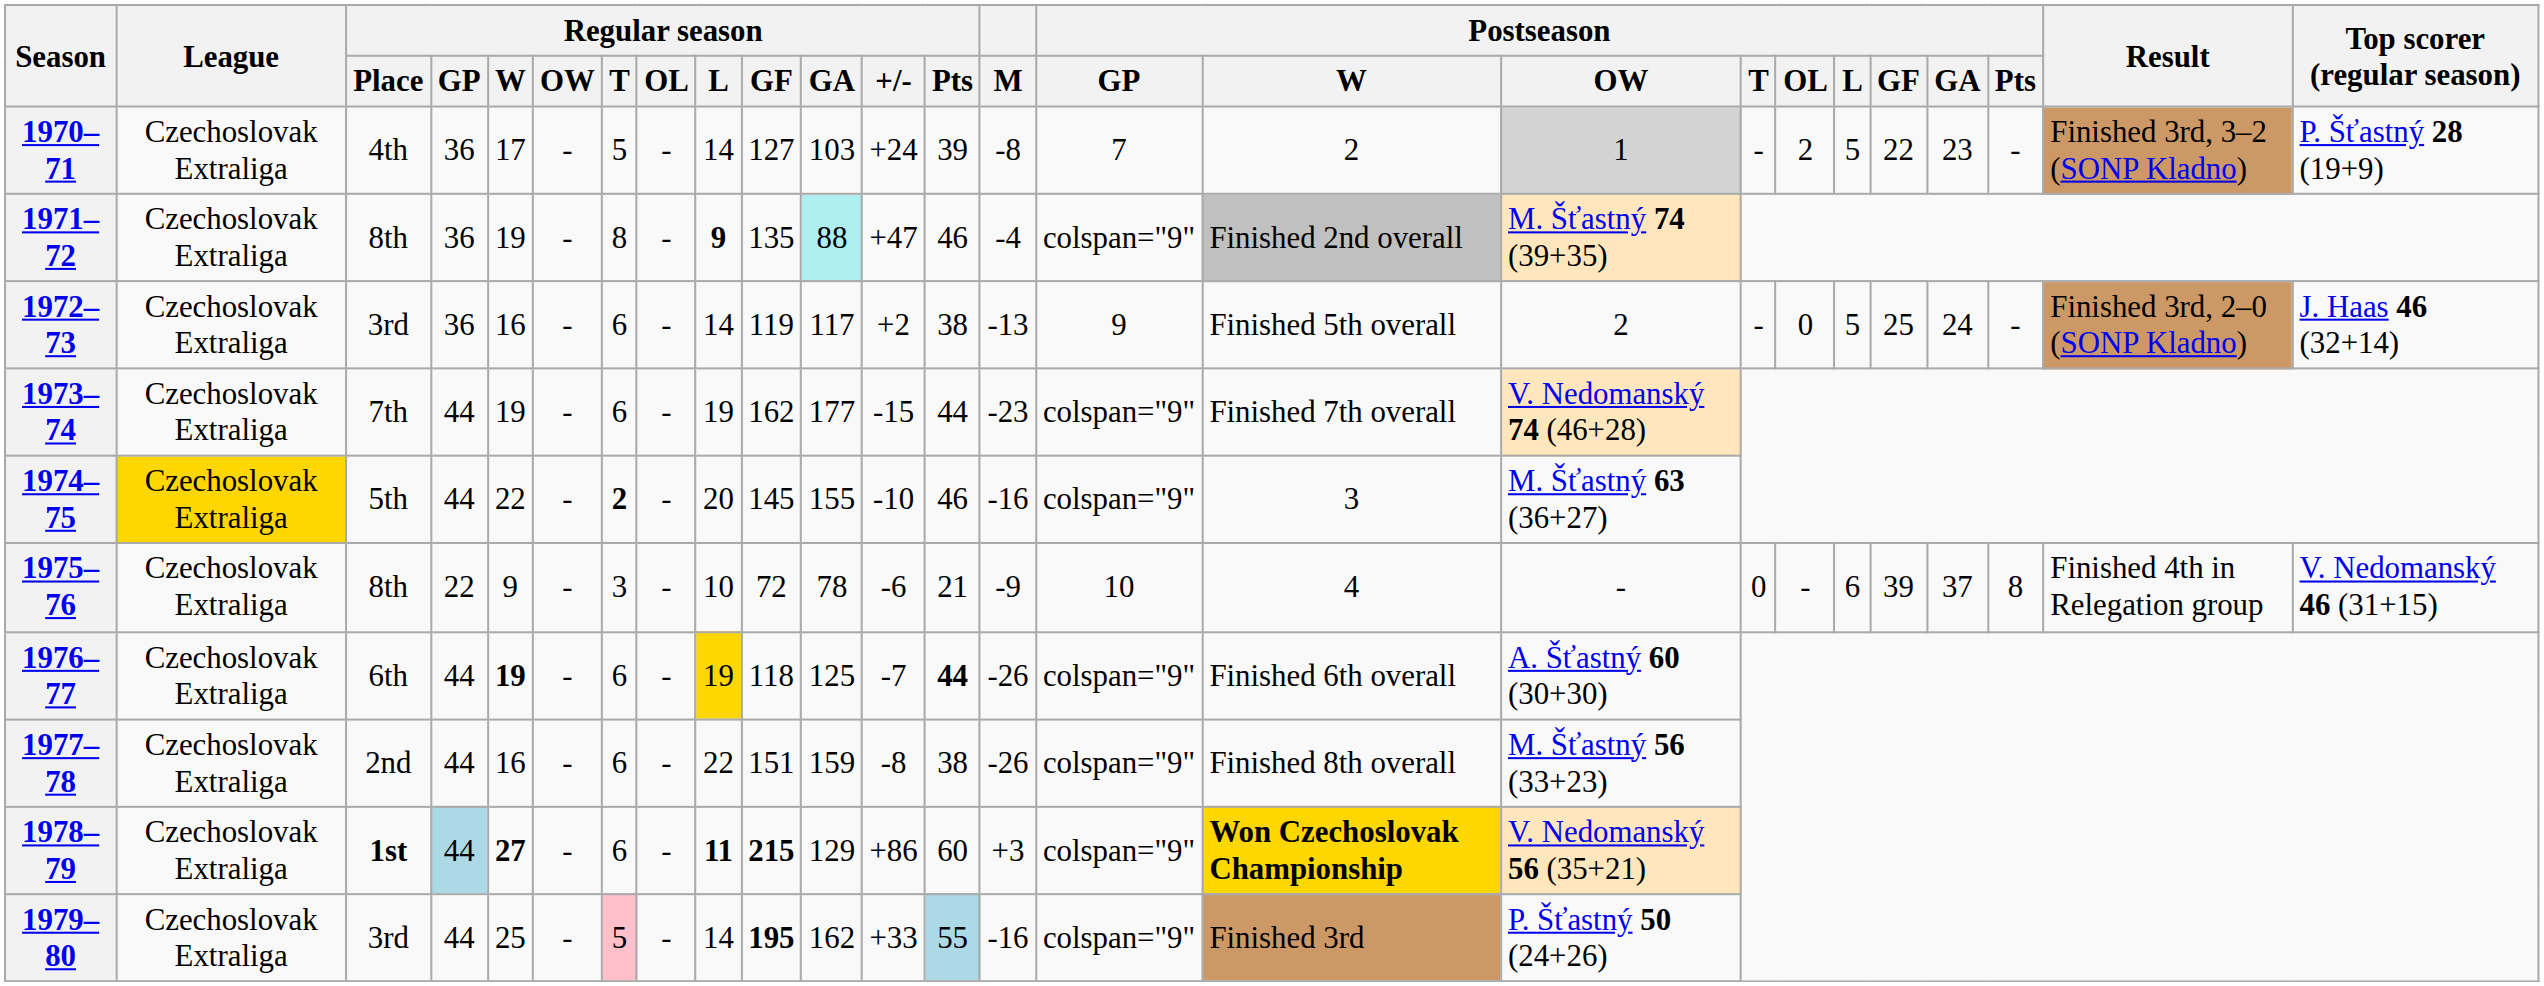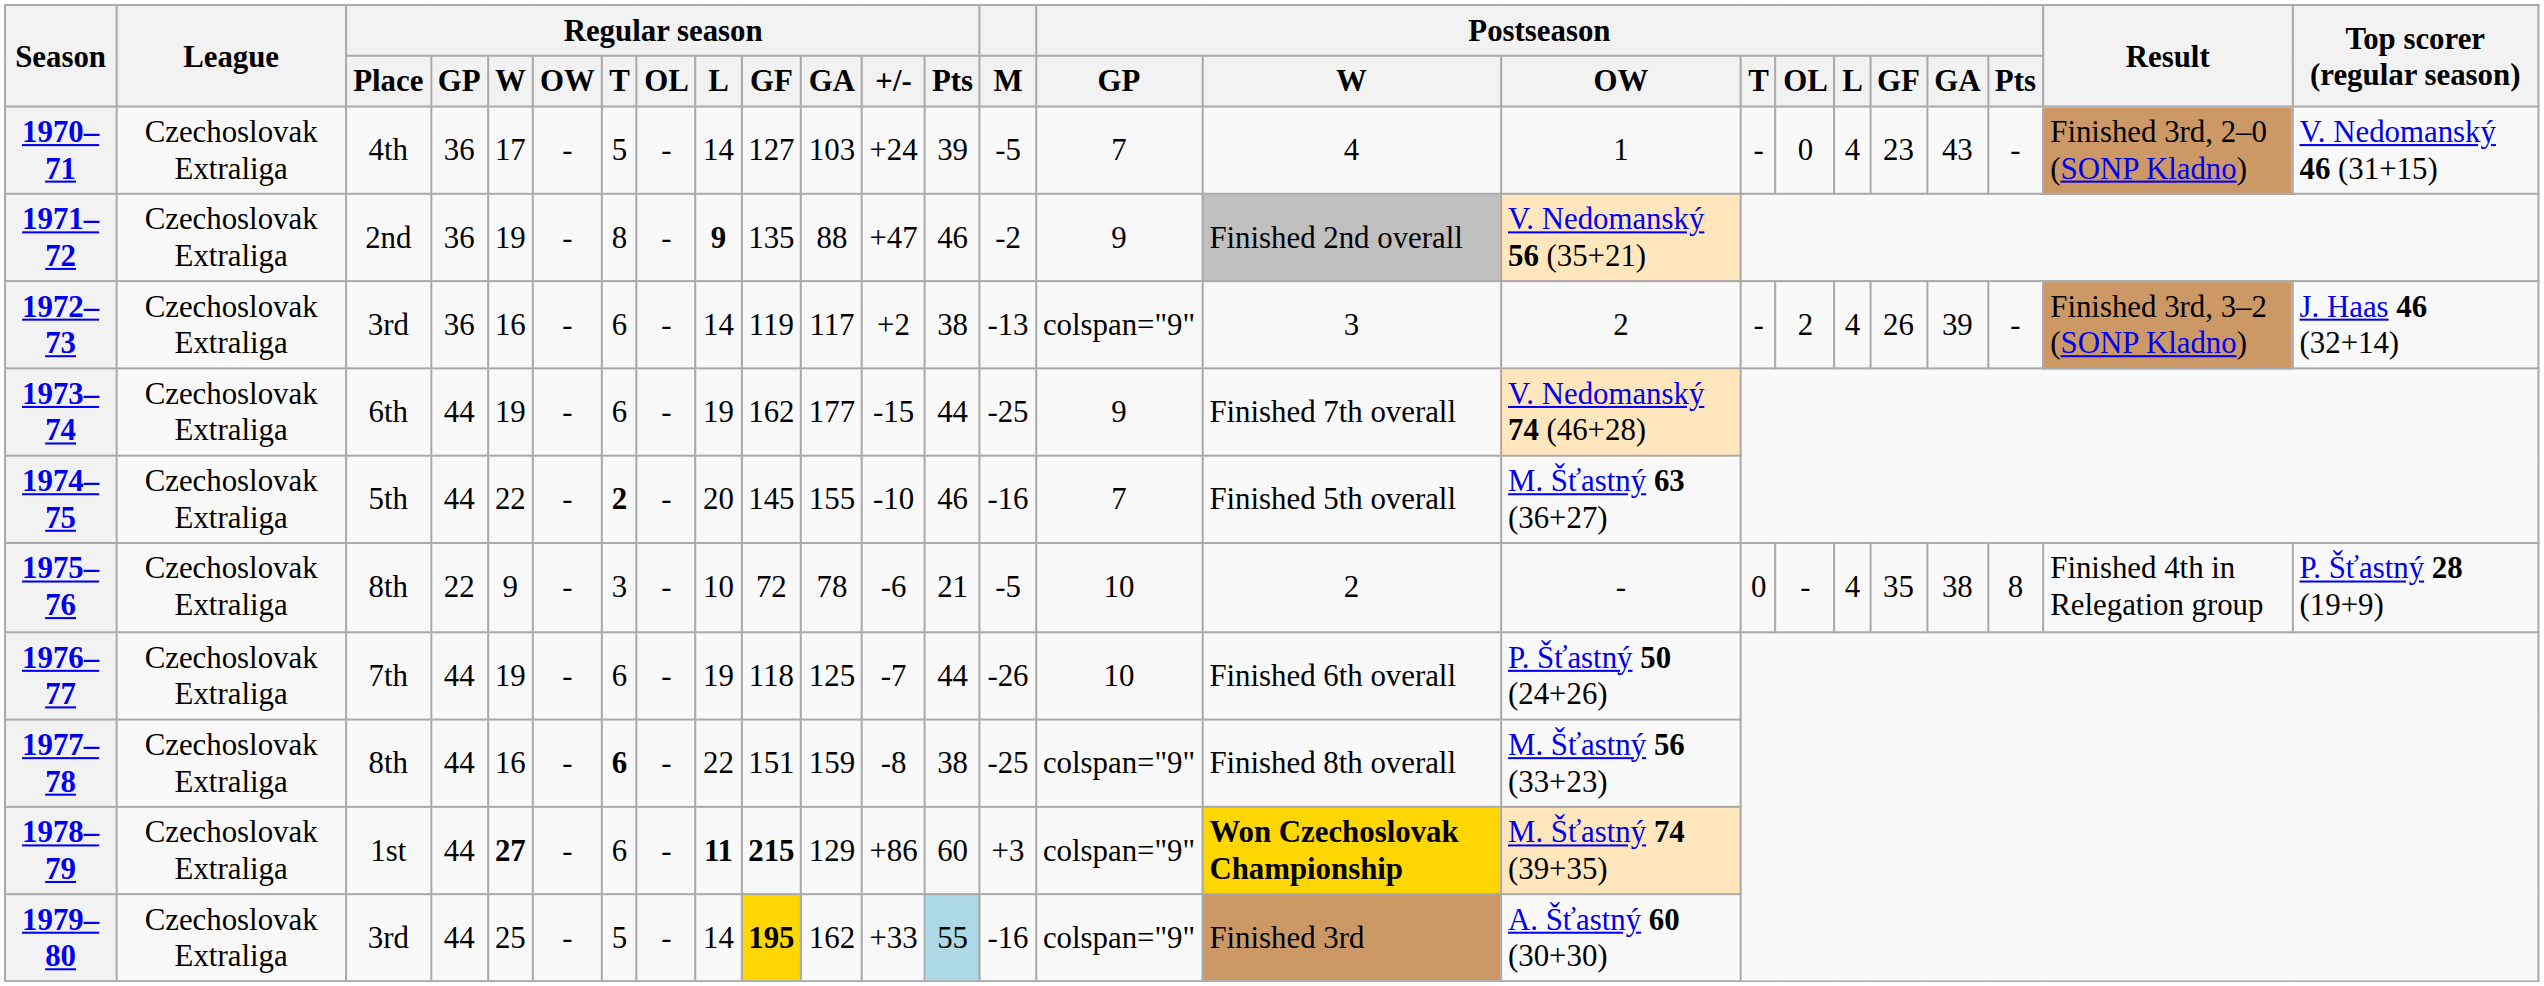(1008, 150) -8 -> (1008, 150) -5
(1352, 150) 2 -> (1352, 150) 4
(1621, 150) lightgrey background -> (1621, 150) no background
(1805, 150) 2 -> (1805, 150) 0
(1852, 150) 5 -> (1852, 150) 4
(1898, 150) 22 -> (1898, 150) 23
(1957, 150) 23 -> (1957, 150) 43
(2159, 150) Finished 3rd, 3–2 (SONP Kladno) -> (2159, 150) Finished 3rd, 2–0 (SONP Kladno)
(2381, 150) P. Šťastný 28 (19+9) -> (2398, 150) V. Nedomanský 46 (31+15)
(388, 237) 8th -> (388, 237) 2nd
(832, 237) paleturquoise background -> (832, 237) no background
(1008, 237) -4 -> (1008, 237) -2
(1119, 237) colspan="9" -> (1119, 237) 9
(1596, 237) M. Šťastný 74 (39+35) -> (1606, 237) V. Nedomanský 56 (35+21)
(1119, 324) 9 -> (1119, 324) colspan="9"
(1333, 324) Finished 5th overall -> (1352, 324) 3
(1805, 324) 0 -> (1805, 324) 2
(1852, 324) 5 -> (1852, 324) 4
(1898, 324) 25 -> (1898, 324) 26
(1957, 324) 24 -> (1957, 324) 39
(2159, 324) Finished 3rd, 2–0 (SONP Kladno) -> (2159, 324) Finished 3rd, 3–2 (SONP Kladno)
(388, 412) 7th -> (388, 412) 6th
(1008, 412) -23 -> (1008, 412) -25
(1119, 412) colspan="9" -> (1119, 412) 9
(231, 499) gold background -> (231, 499) no background
(1119, 499) colspan="9" -> (1119, 499) 7
(1352, 499) 3 -> (1333, 499) Finished 5th overall
(1008, 587) -9 -> (1008, 587) -5
(1352, 587) 4 -> (1352, 587) 2
(1852, 587) 6 -> (1852, 587) 4
(1898, 587) 39 -> (1898, 587) 35
(1957, 587) 37 -> (1957, 587) 38
(2398, 587) V. Nedomanský 46 (31+15) -> (2381, 587) P. Šťastný 28 (19+9)
(388, 674) 6th -> (388, 674) 7th
(510, 674) bold -> (510, 674) normal
(718, 674) gold background -> (718, 674) no background
(953, 674) bold -> (953, 674) normal
(1119, 674) colspan="9" -> (1119, 674) 10
(1594, 674) A. Šťastný 60 (30+30) -> (1590, 674) P. Šťastný 50 (24+26)
(388, 762) 2nd -> (388, 762) 8th
(620, 762) normal -> (620, 762) bold
(1008, 762) -26 -> (1008, 762) -25
(388, 849) bold -> (388, 849) normal
(459, 849) lightblue background -> (459, 849) no background
(1606, 849) V. Nedomanský 56 (35+21) -> (1596, 849) M. Šťastný 74 (39+35)
(620, 936) pink background -> (620, 936) no background
(771, 936) no background -> (771, 936) gold background
(1590, 936) P. Šťastný 50 (24+26) -> (1594, 936) A. Šťastný 60 (30+30)
